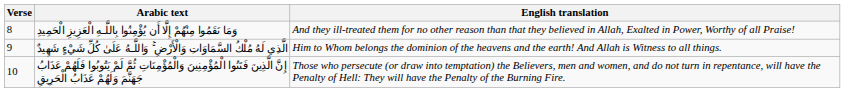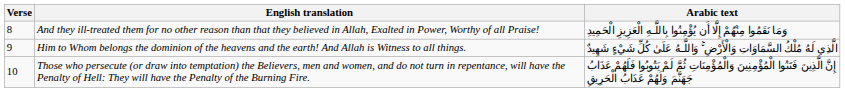columns swapped: (162, 13) <-> (565, 13)
